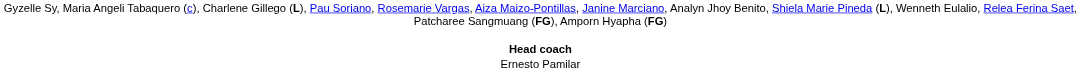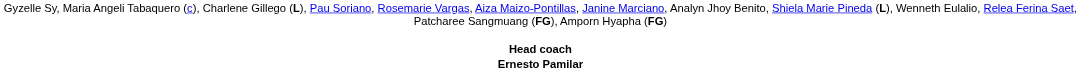(540, 64) normal -> (540, 64) bold
